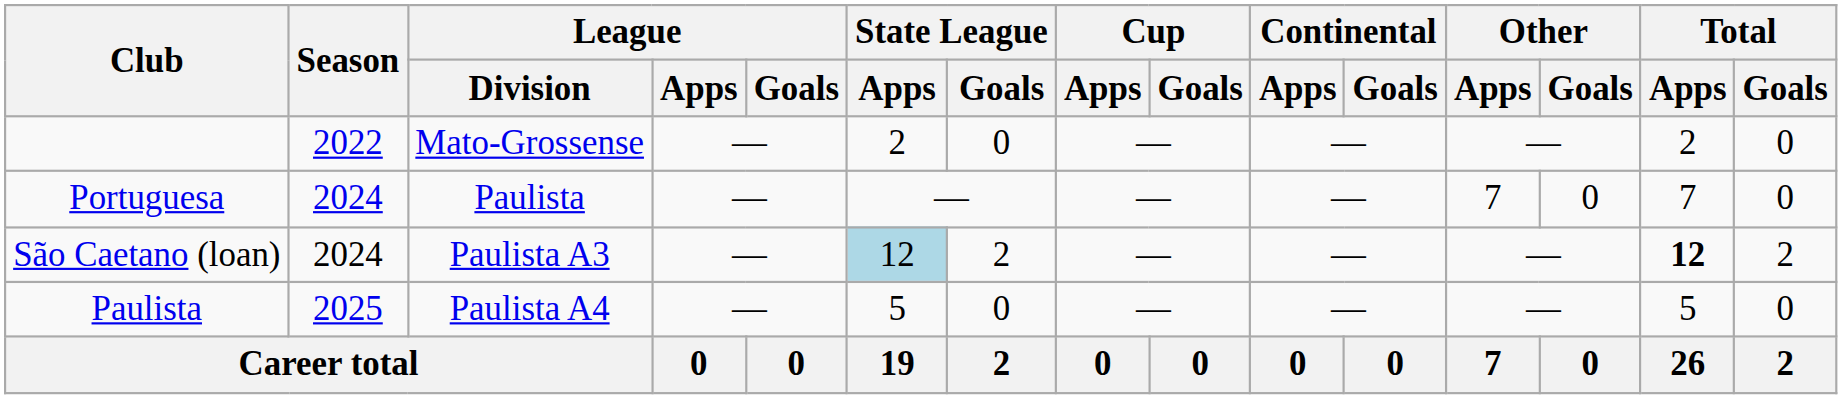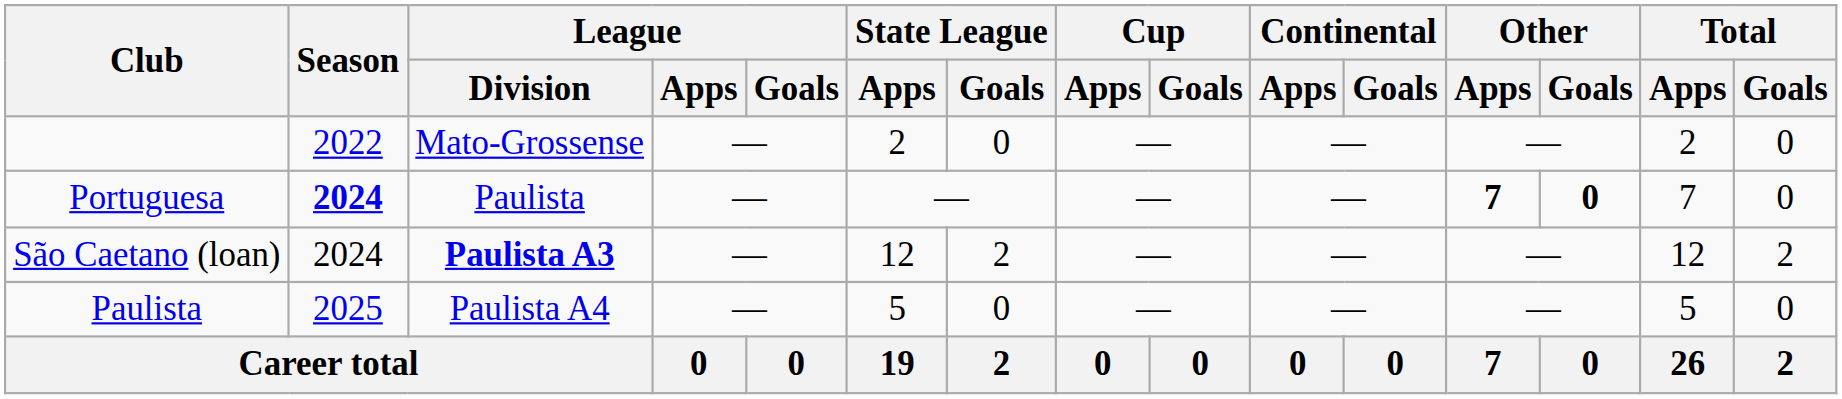(348, 198) normal -> (348, 198) bold
(1493, 198) normal -> (1493, 198) bold
(1590, 198) normal -> (1590, 198) bold
(530, 253) normal -> (530, 253) bold
(897, 253) lightblue background -> (897, 253) no background
(1688, 253) bold -> (1688, 253) normal
